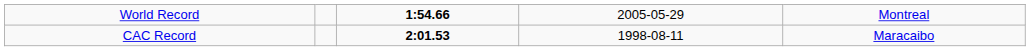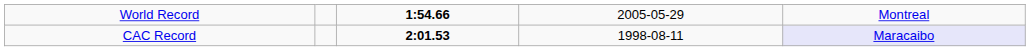(904, 36) no background -> (904, 36) lavender background
